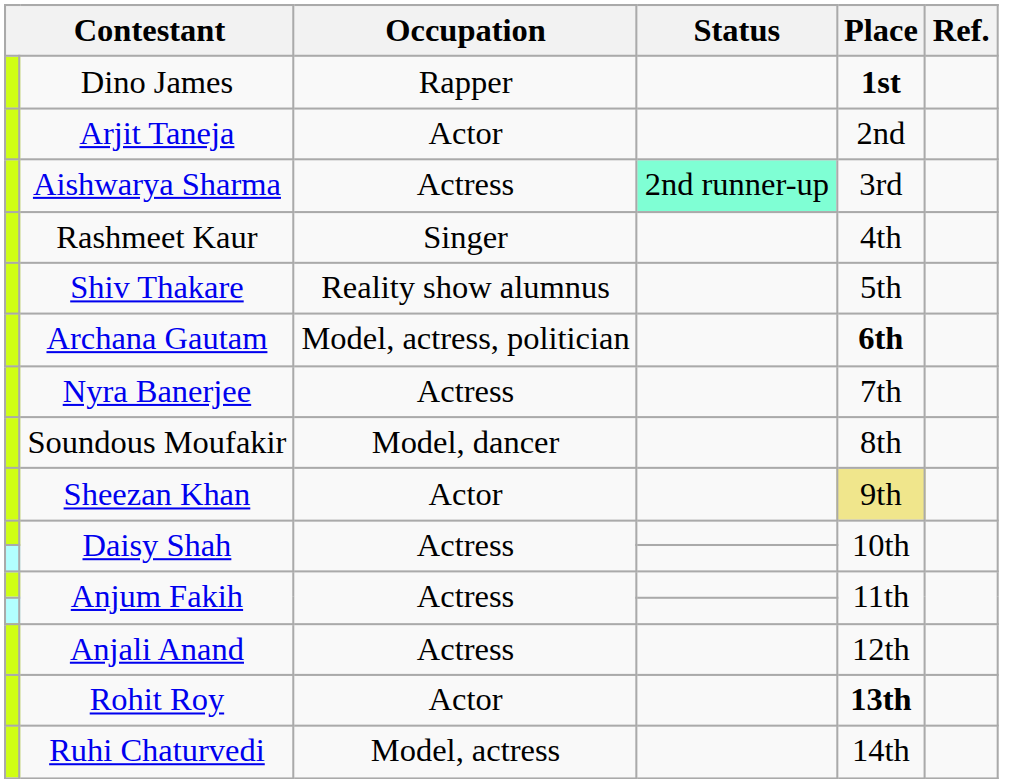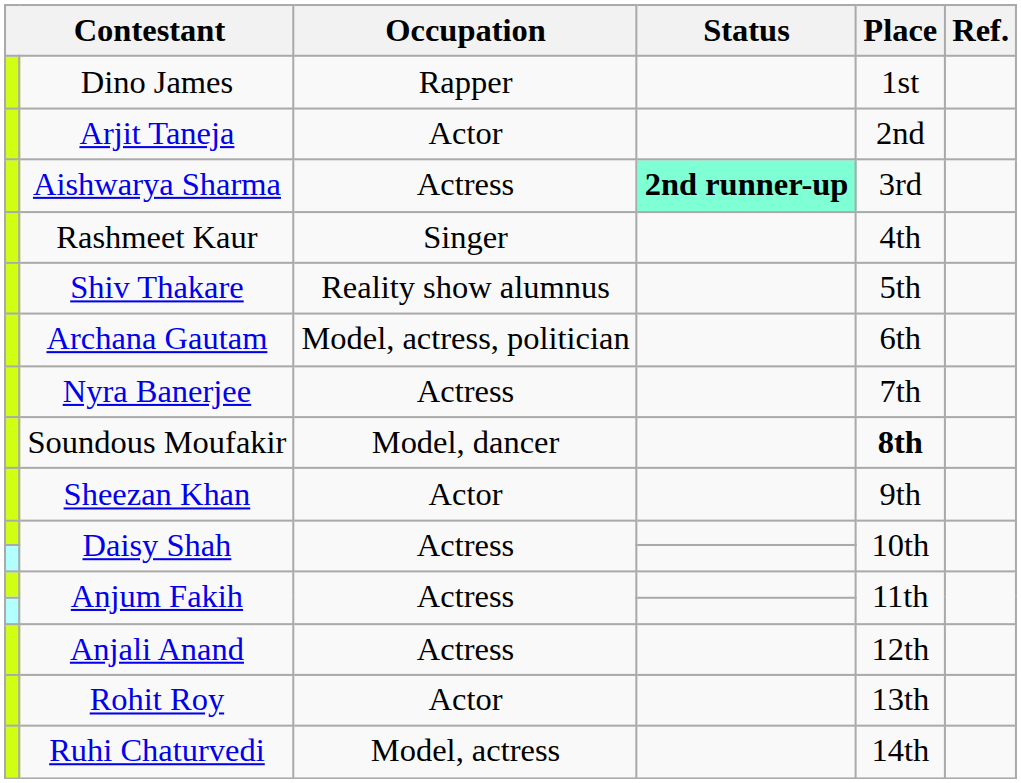(881, 81) bold -> (900, 81) normal
(737, 184) normal -> (747, 184) bold
(881, 339) bold -> (900, 339) normal
(881, 442) normal -> (900, 442) bold
(881, 493) khaki background -> (900, 493) no background
(881, 699) bold -> (900, 699) normal
